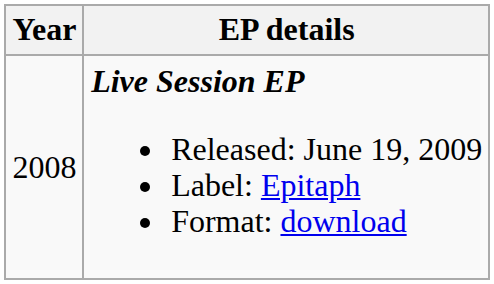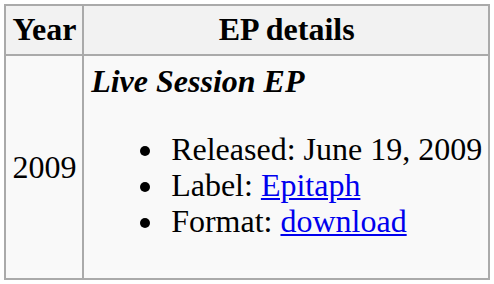(44, 166) 2008 -> (44, 166) 2009
